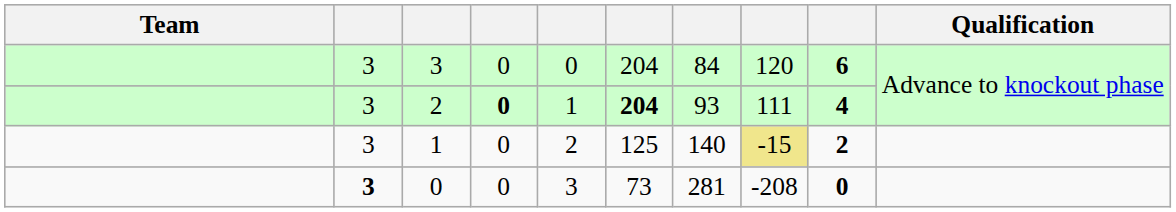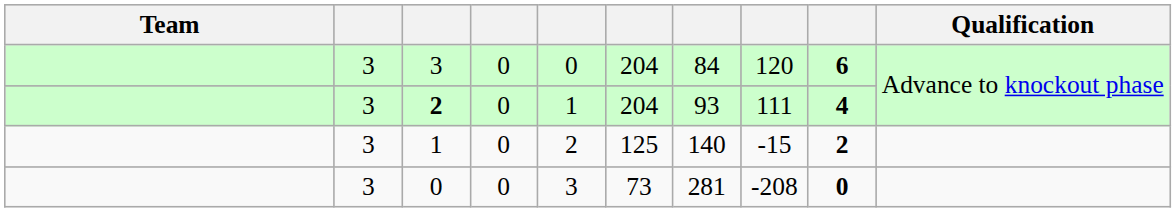(436, 105) normal -> (436, 105) bold
(504, 105) bold -> (504, 105) normal
(639, 105) bold -> (639, 105) normal
(774, 145) khaki background -> (774, 145) no background
(368, 186) bold -> (368, 186) normal
